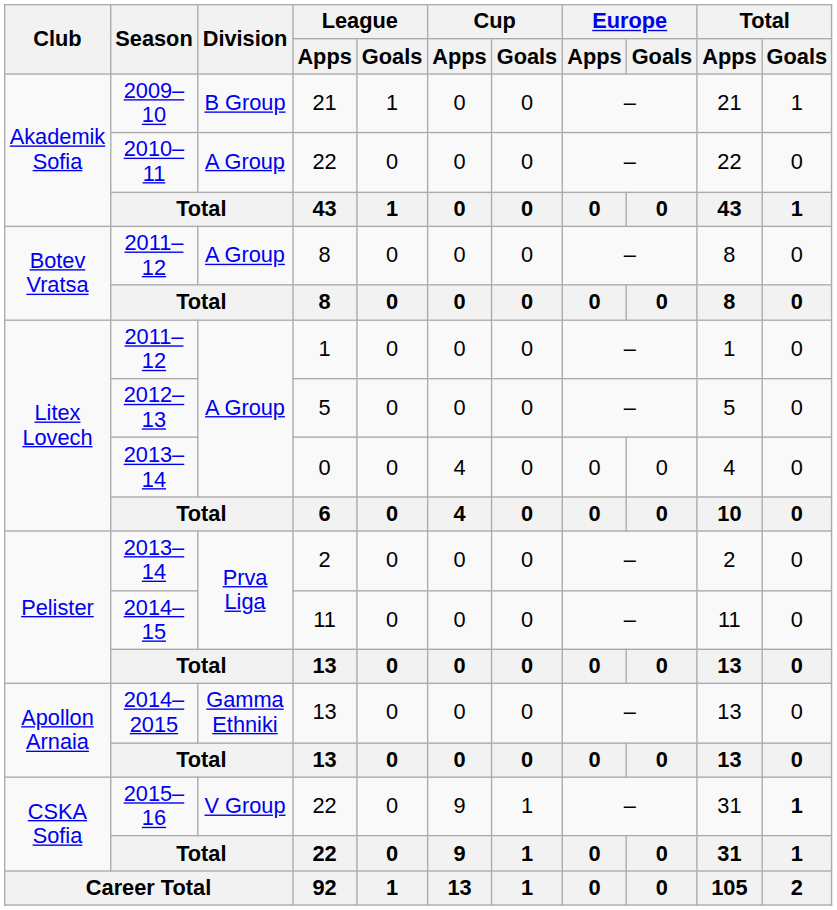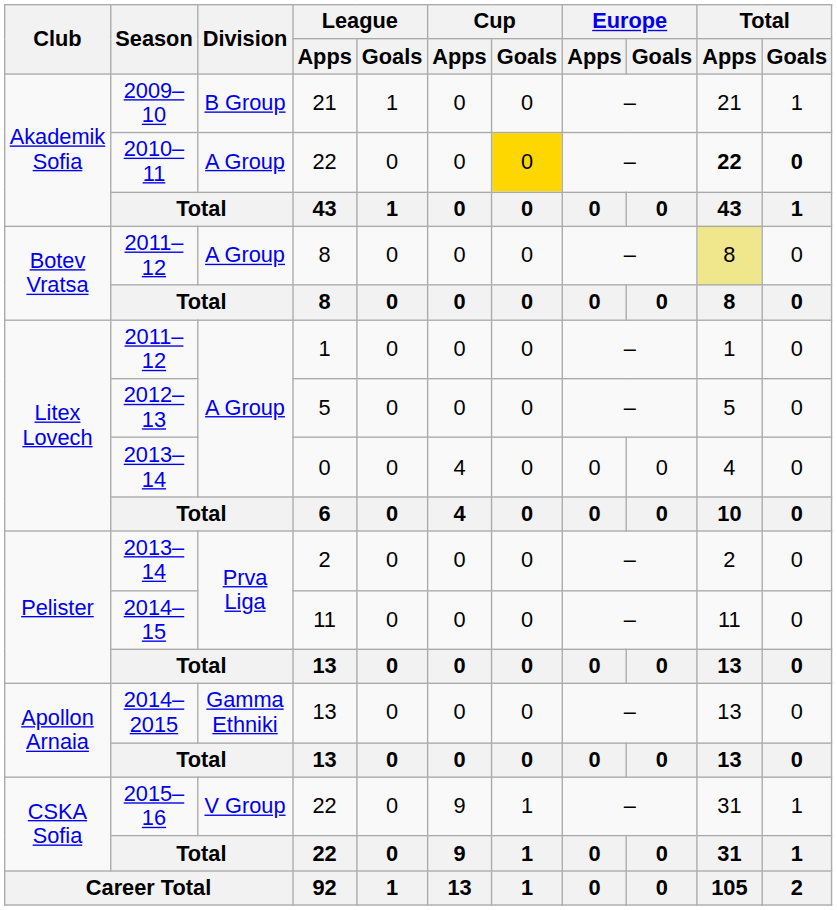(527, 162) no background -> (527, 162) gold background
(729, 162) normal -> (729, 162) bold
(797, 162) normal -> (797, 162) bold
(729, 255) no background -> (729, 255) khaki background
(797, 806) bold -> (797, 806) normal
